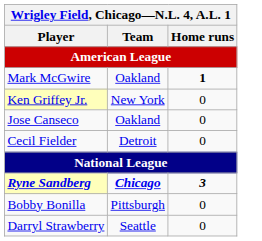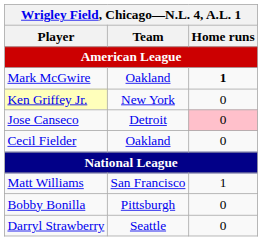(138, 120) Oakland -> (148, 120) Detroit
(203, 120) no background -> (223, 120) pink background
(138, 141) Detroit -> (148, 141) Oakland
- row: (49, 183)
+ row: (46, 183)
